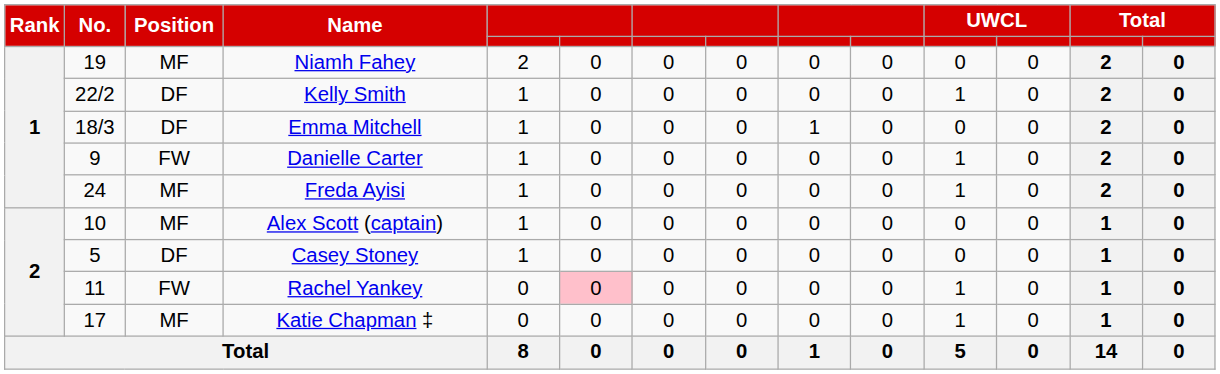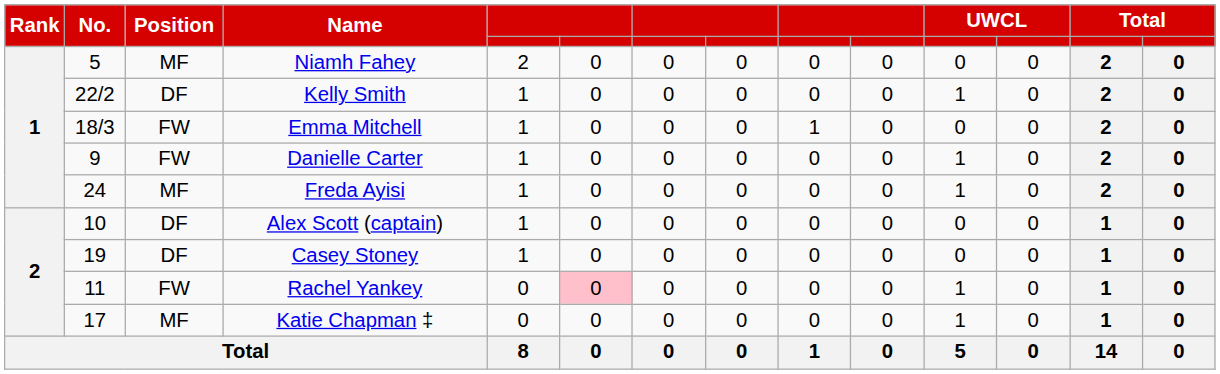(95, 62) 19 -> (95, 62) 5
(174, 126) DF -> (174, 126) FW
(174, 223) MF -> (174, 223) DF
(95, 255) 5 -> (95, 255) 19
